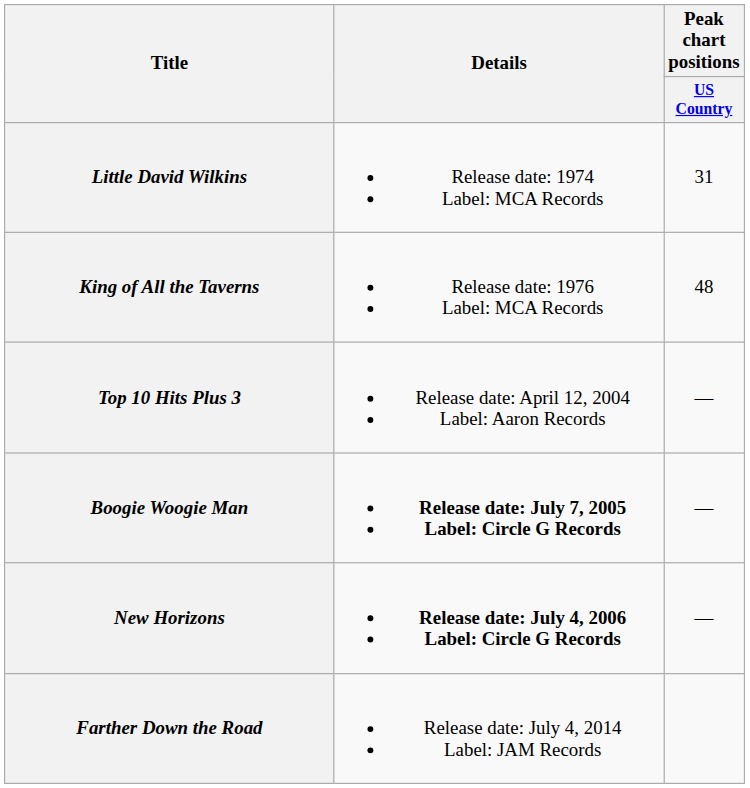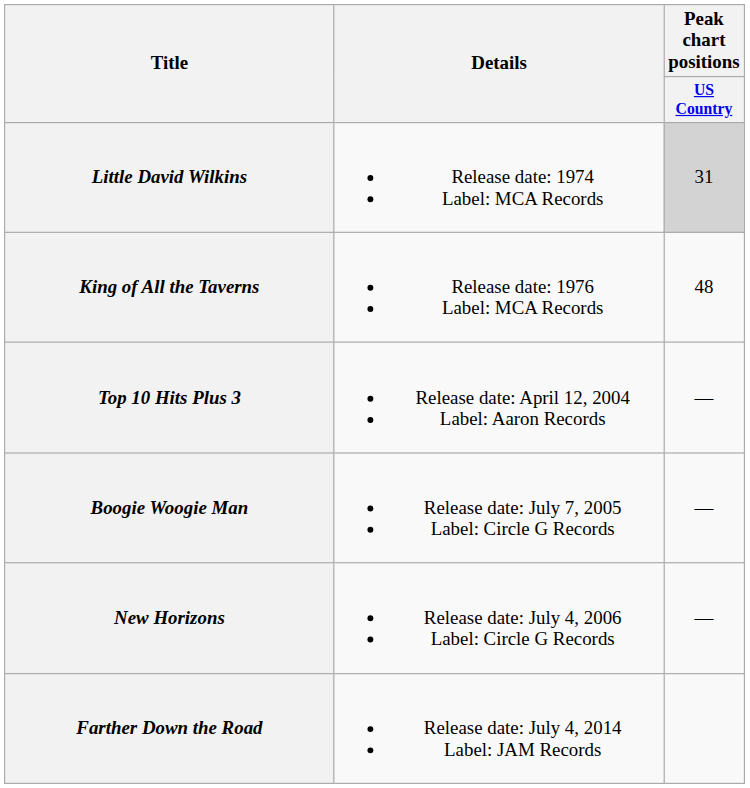(704, 177) no background -> (704, 177) lightgrey background
(499, 518) bold -> (499, 518) normal
(499, 629) bold -> (499, 629) normal
